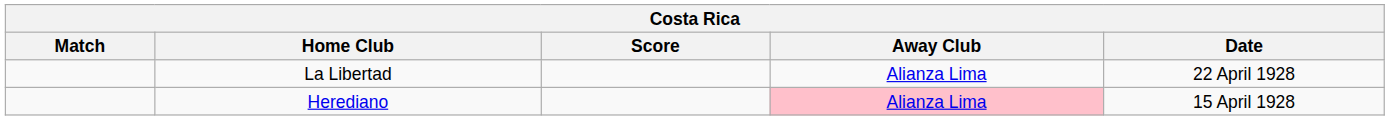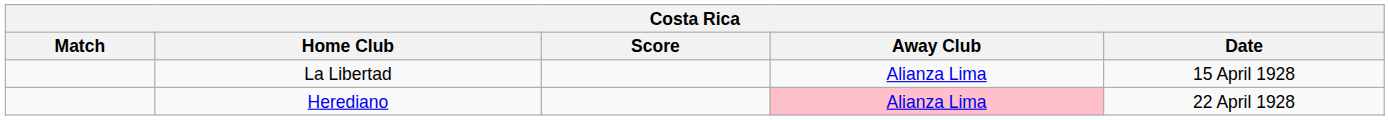(1244, 74) 22 April 1928 -> (1244, 74) 15 April 1928
(1244, 101) 15 April 1928 -> (1244, 101) 22 April 1928
